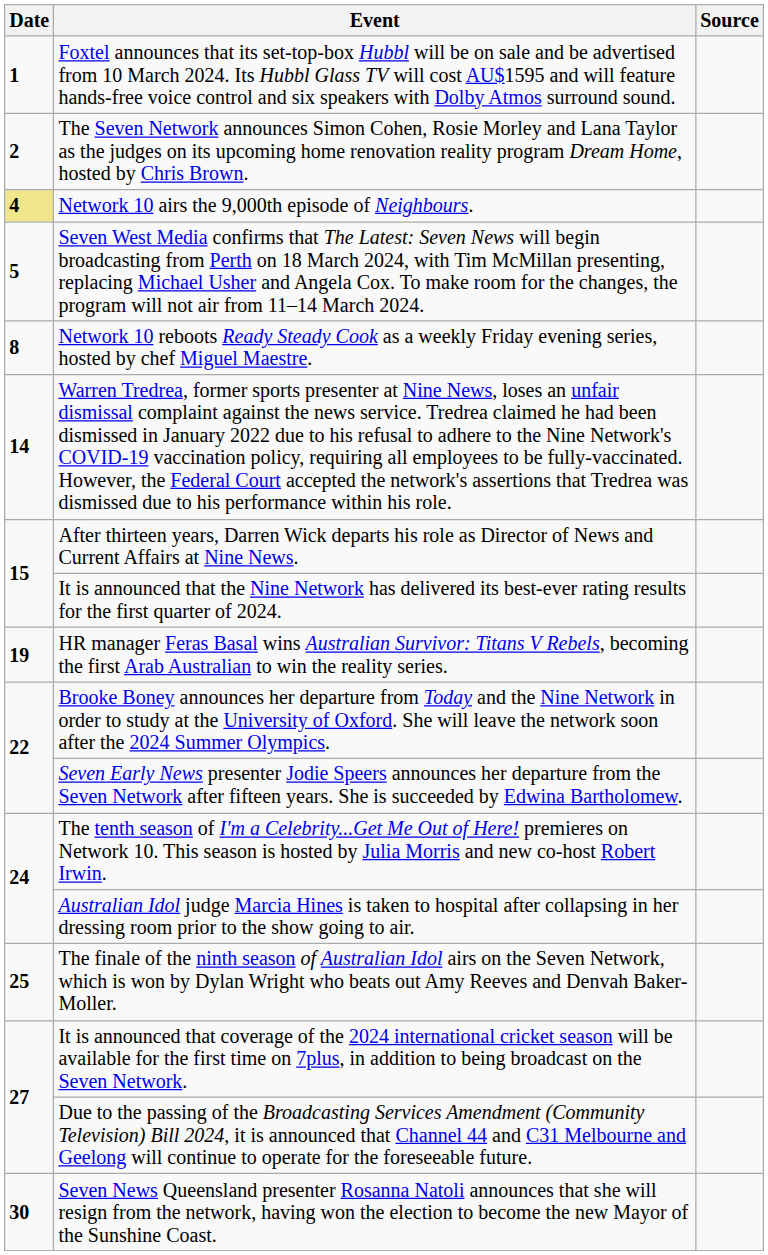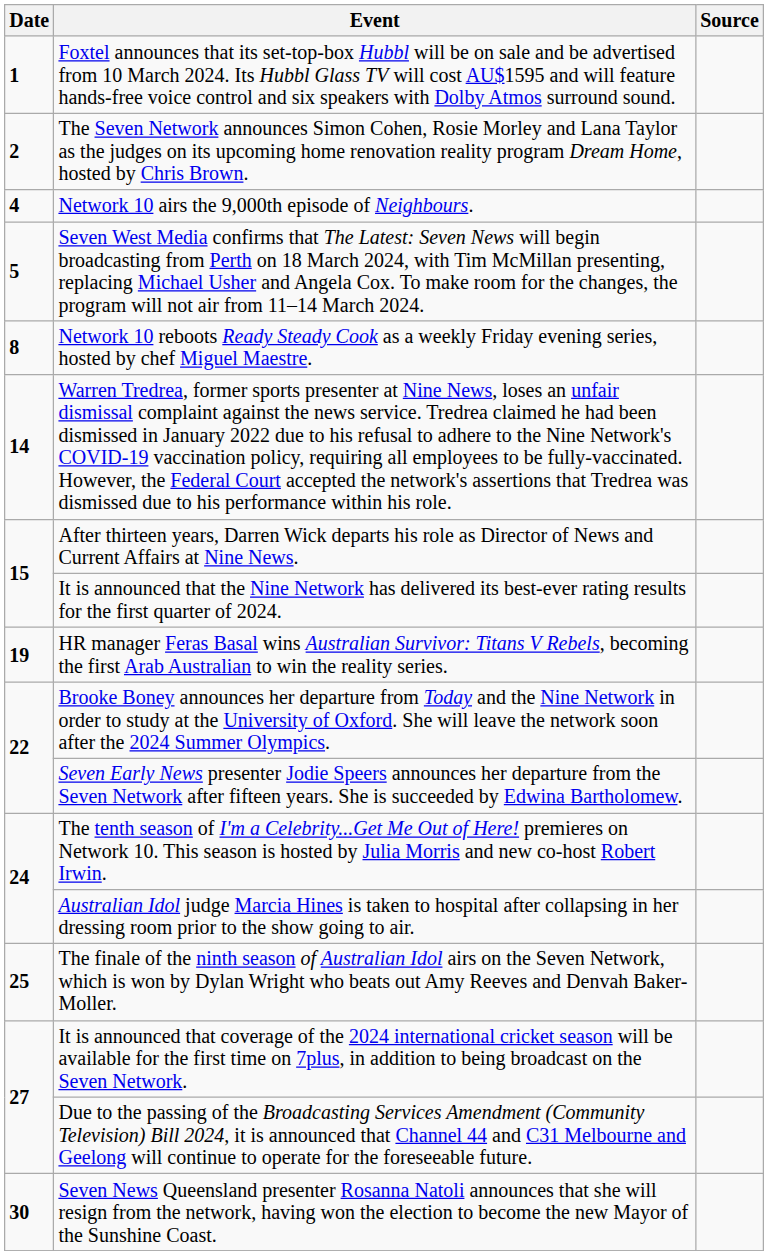(14, 205) khaki background -> (14, 205) no background
